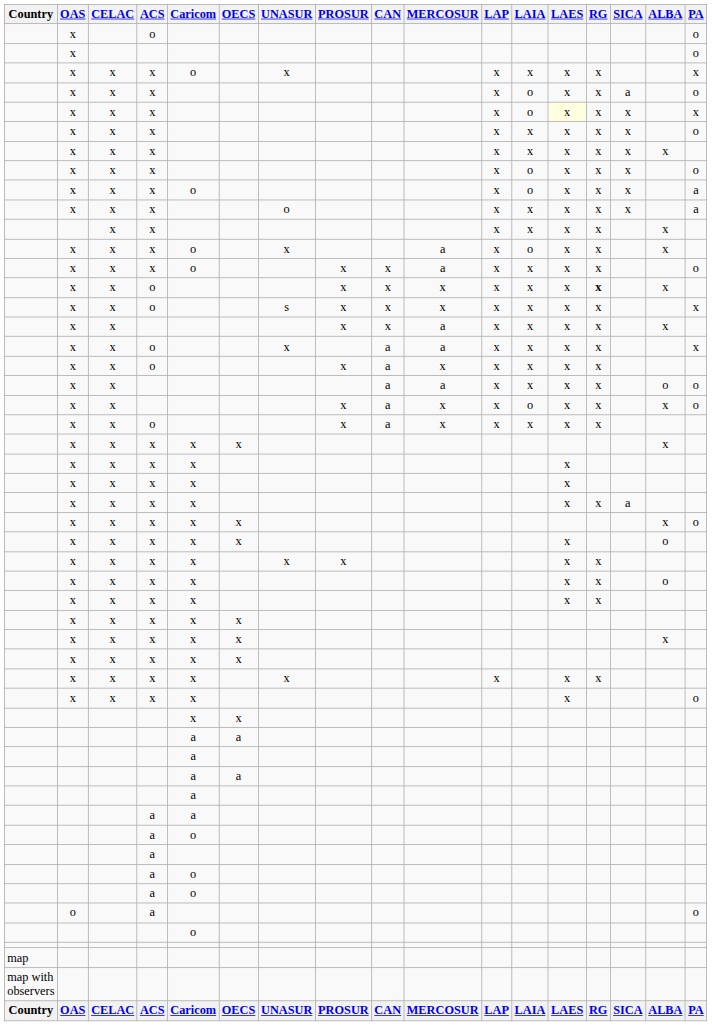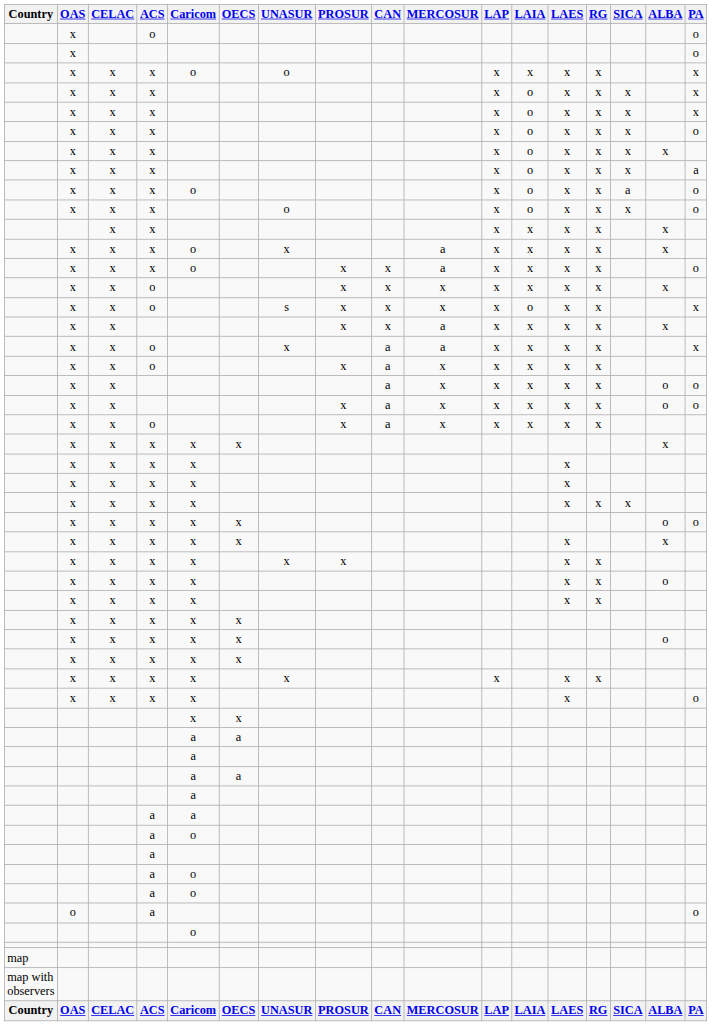(287, 72) x -> (287, 72) o
(628, 92) a -> (628, 92) x
(696, 92) o -> (696, 92) x
(567, 111) lightyellow background -> (567, 111) no background
(530, 131) x -> (530, 131) o
(530, 151) x -> (530, 151) o
(696, 170) o -> (696, 170) a
(628, 190) x -> (628, 190) a
(696, 190) a -> (696, 190) o
(530, 209) x -> (530, 209) o
(696, 209) a -> (696, 209) o
(530, 248) o -> (530, 248) x
(598, 287) bold -> (598, 287) normal
(530, 307) x -> (530, 307) o
(443, 385) a -> (443, 385) x
(530, 405) o -> (530, 405) x
(665, 405) x -> (665, 405) o
(628, 502) a -> (628, 502) x
(665, 522) x -> (665, 522) o
(665, 541) o -> (665, 541) x
(665, 639) x -> (665, 639) o
